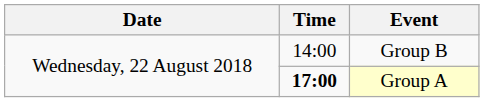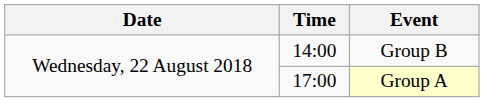(314, 81) bold -> (314, 81) normal
